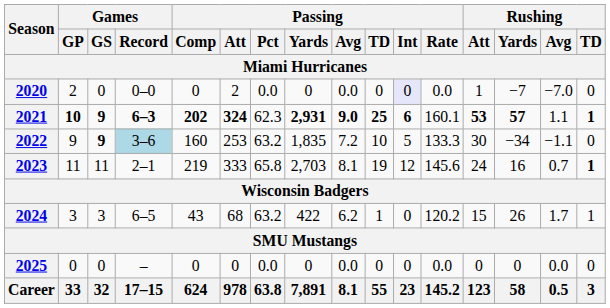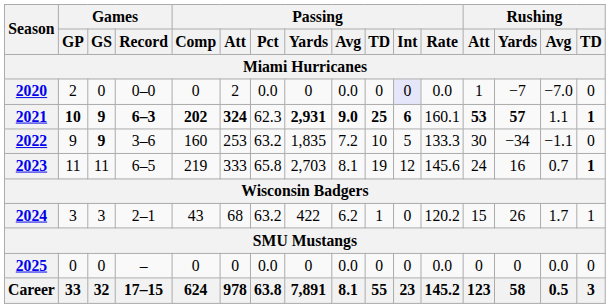(144, 141) lightblue background -> (144, 141) no background
(144, 166) 2–1 -> (144, 166) 6–5
(144, 215) 6–5 -> (144, 215) 2–1
